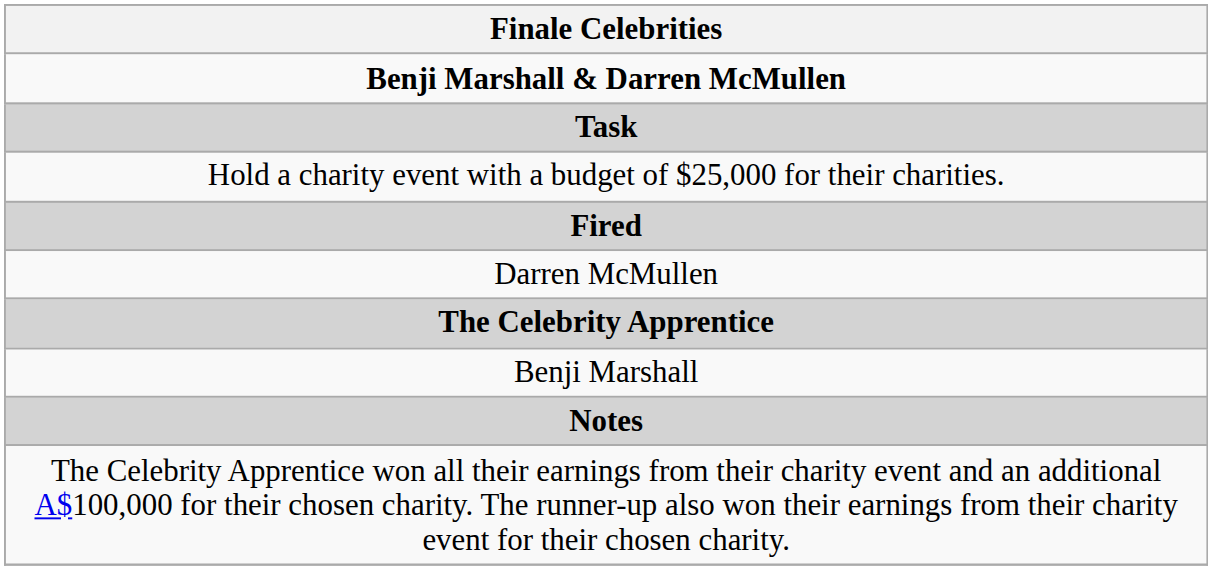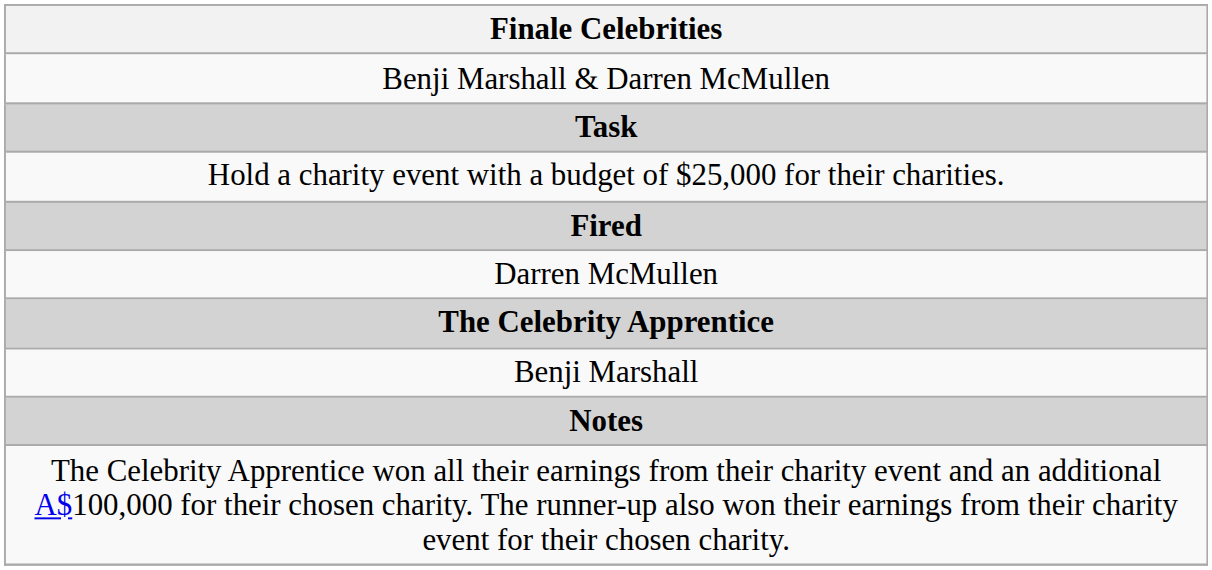(606, 77) bold -> (606, 77) normal
